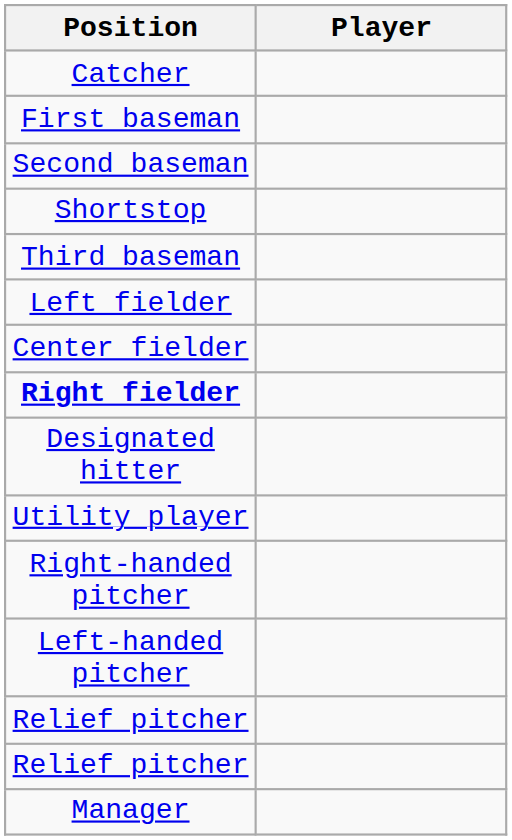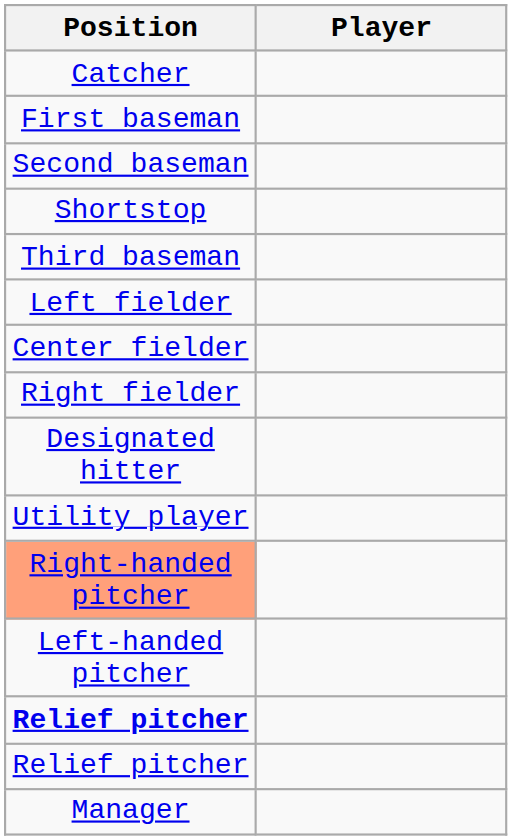(131, 394) bold -> (131, 394) normal
(131, 580) no background -> (131, 580) lightsalmon background
(131, 720) normal -> (131, 720) bold
